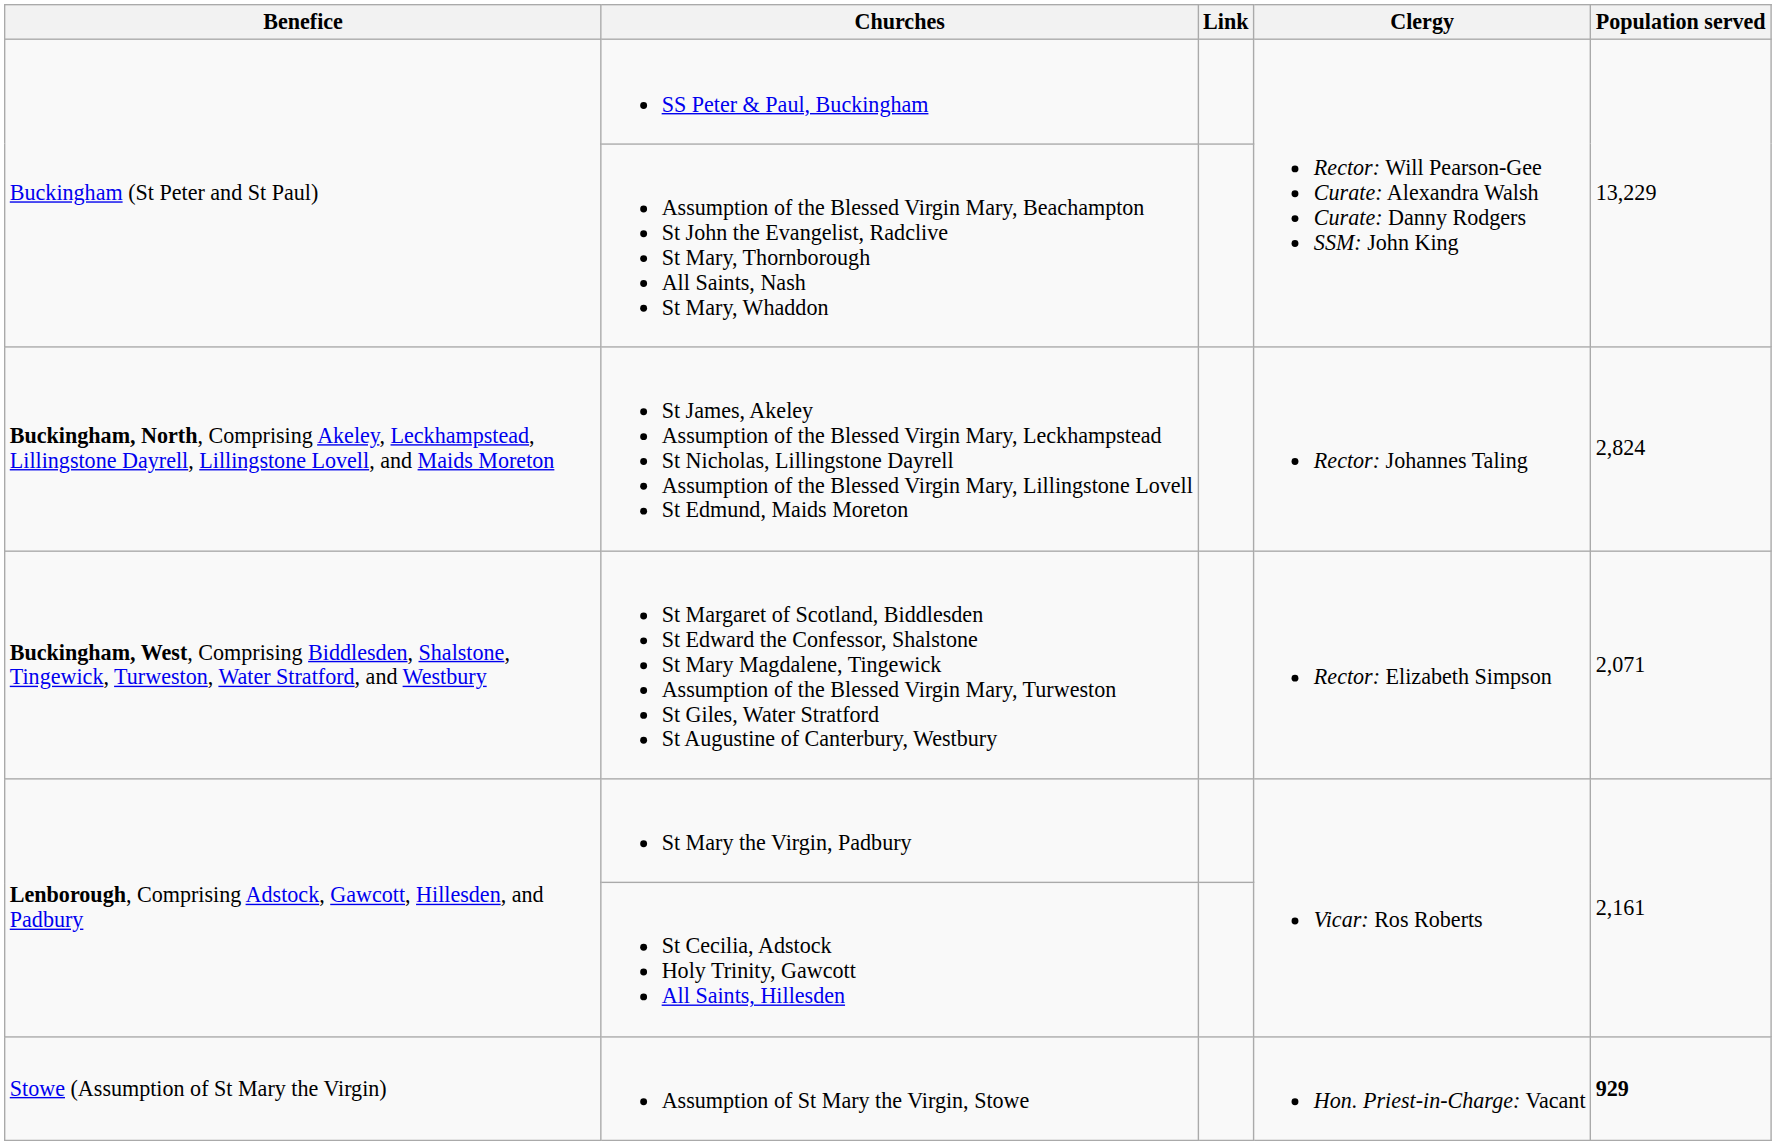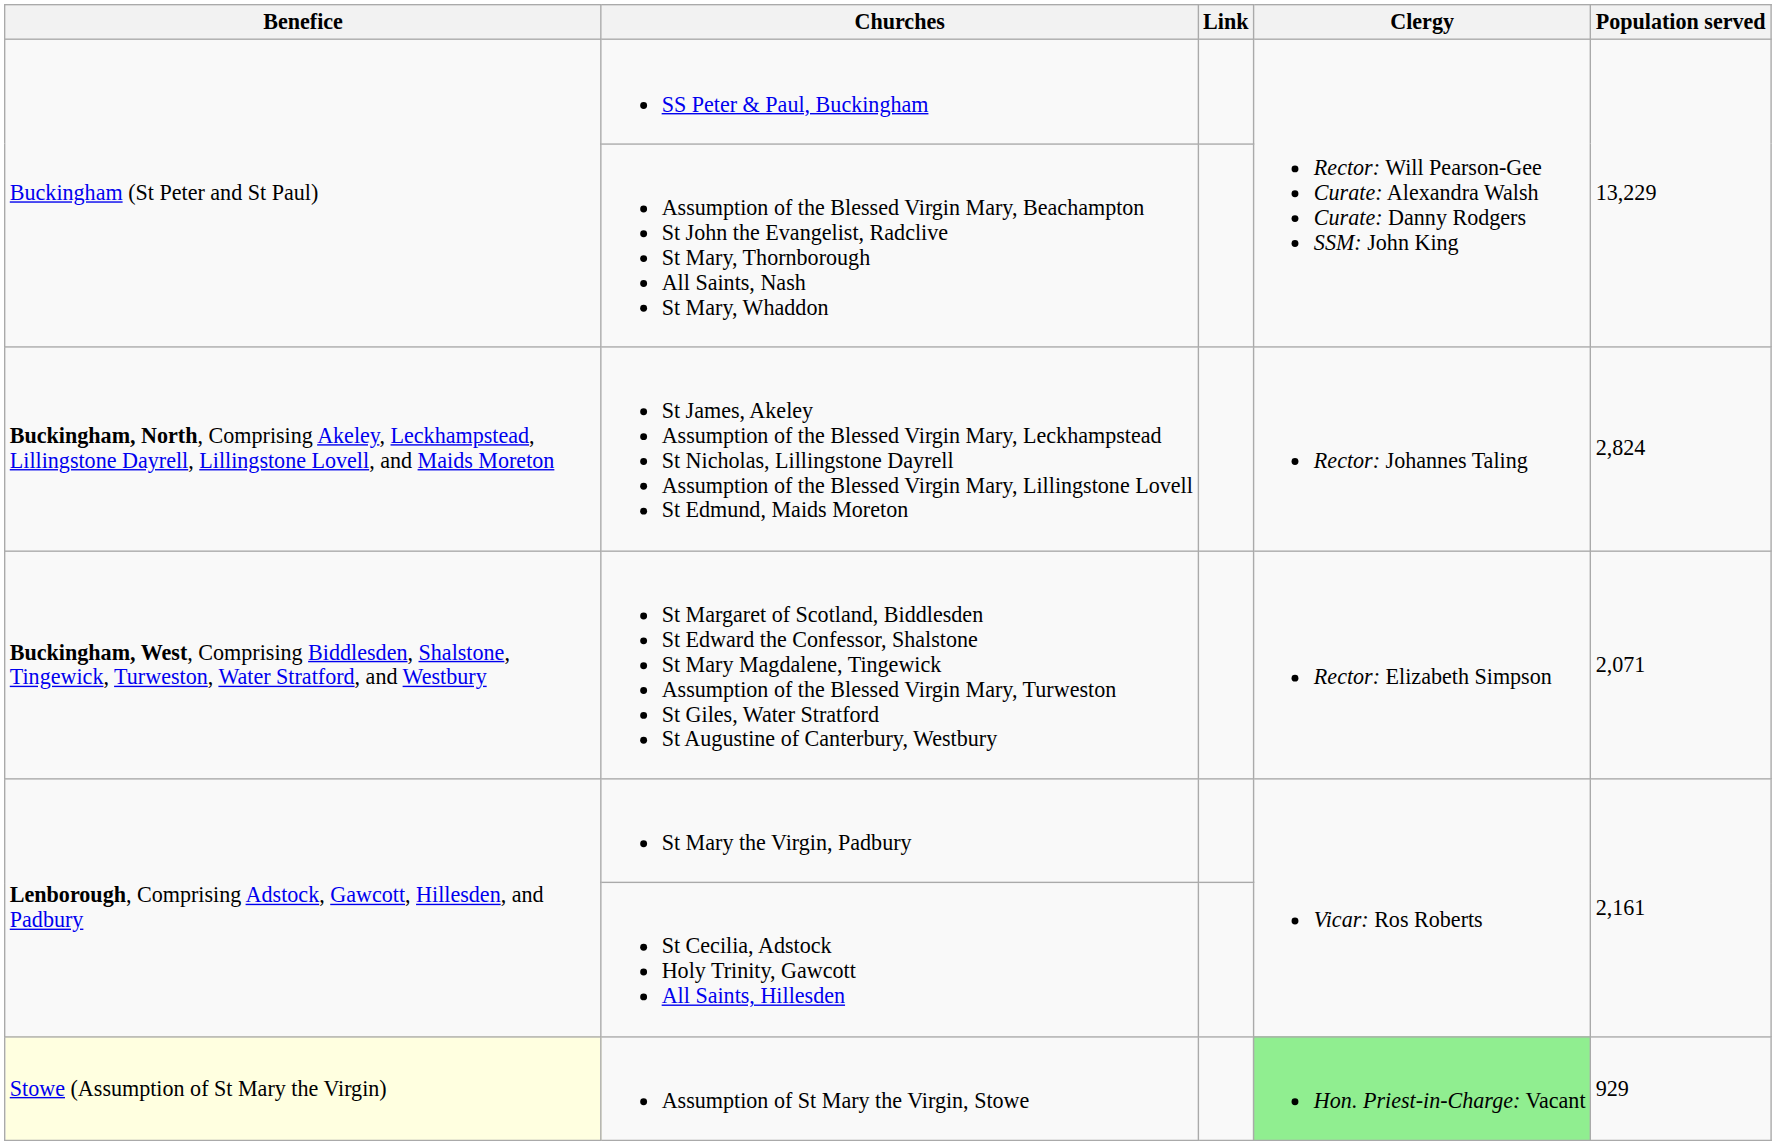(198, 1088) no background -> (198, 1088) lightyellow background
(1422, 1101) no background -> (1422, 1101) lightgreen background
(1612, 1088) bold -> (1612, 1088) normal
